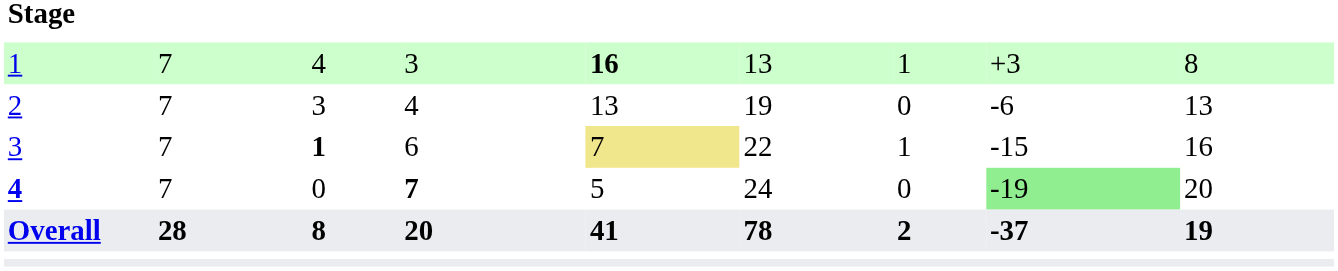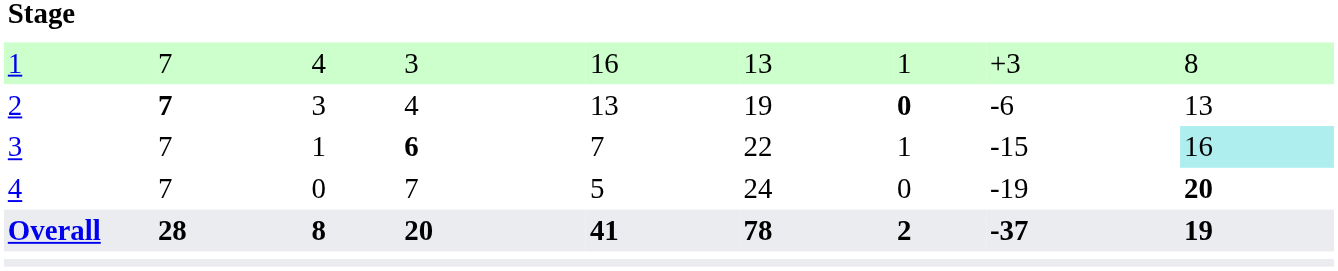(604, 62) bold -> (604, 62) normal
(165, 104) normal -> (165, 104) bold
(904, 104) normal -> (904, 104) bold
(319, 146) bold -> (319, 146) normal
(412, 146) normal -> (412, 146) bold
(597, 146) khaki background -> (597, 146) no background
(1198, 146) no background -> (1198, 146) paleturquoise background
(15, 188) bold -> (15, 188) normal
(412, 188) bold -> (412, 188) normal
(1009, 188) lightgreen background -> (1009, 188) no background
(1198, 188) normal -> (1198, 188) bold
